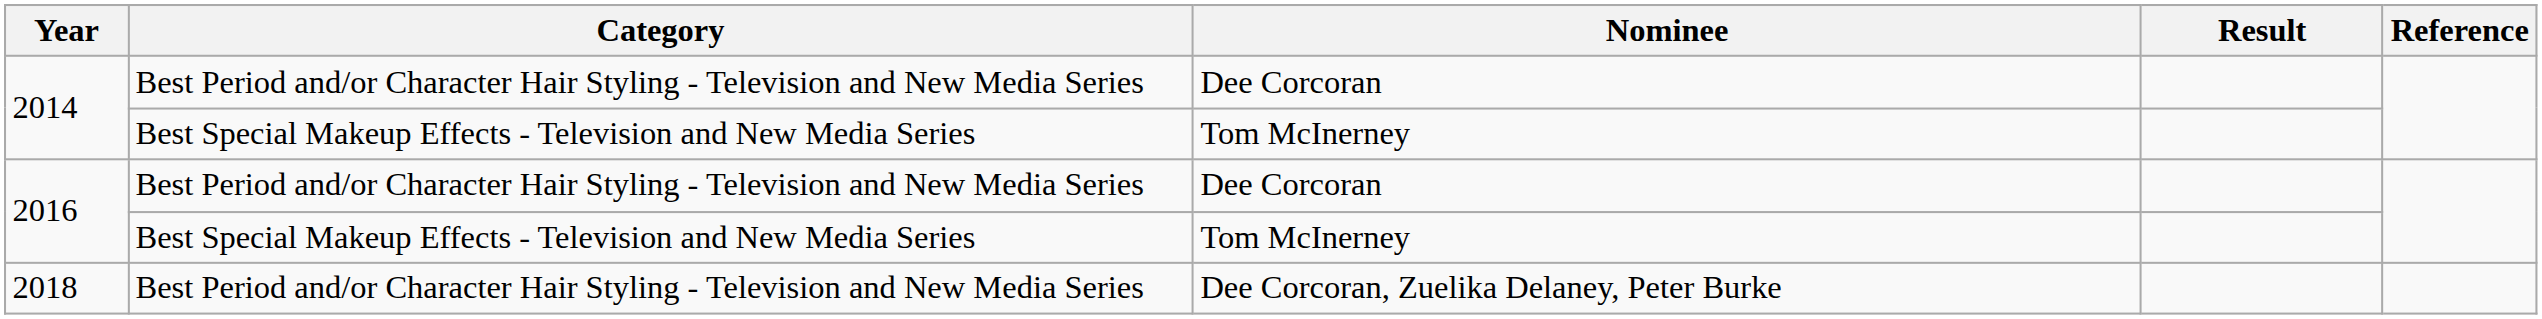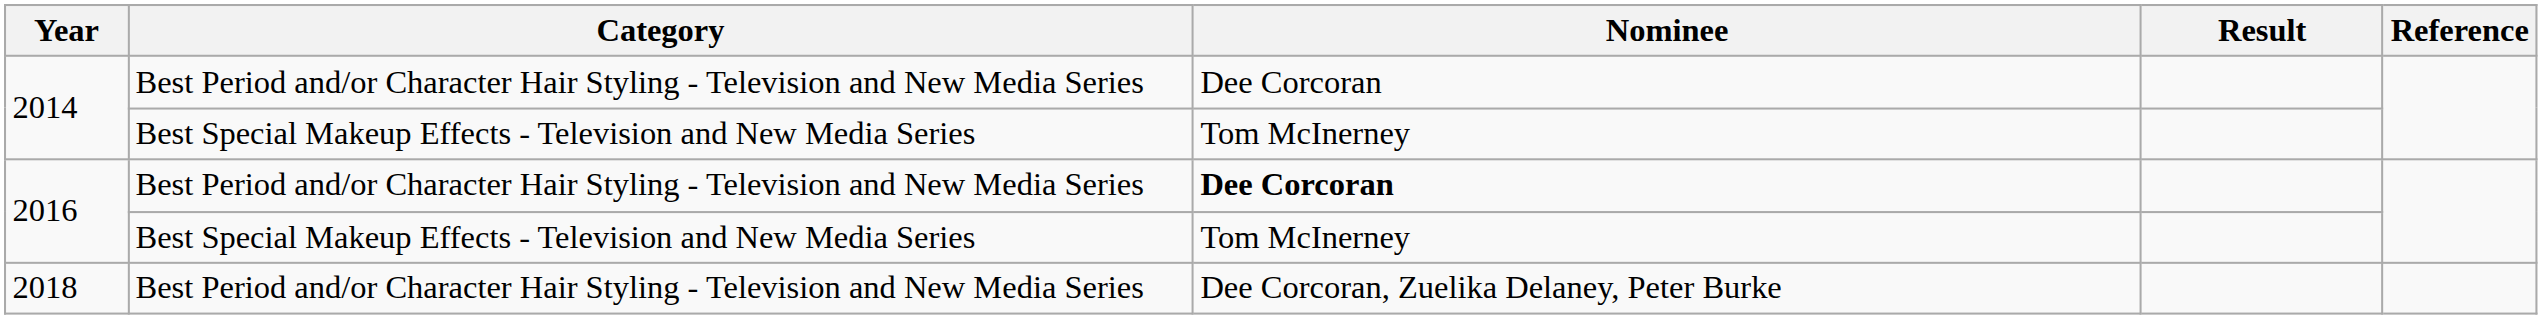(1291, 184) normal -> (1297, 184) bold
